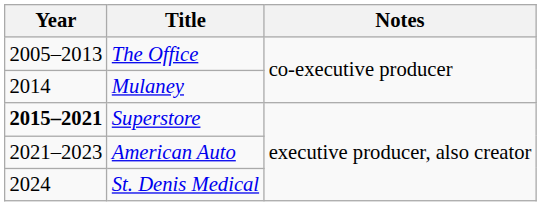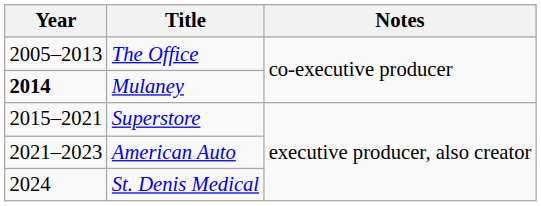(30, 86) normal -> (30, 86) bold
(56, 119) bold -> (56, 119) normal
